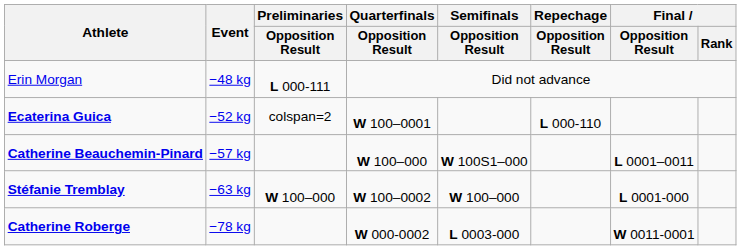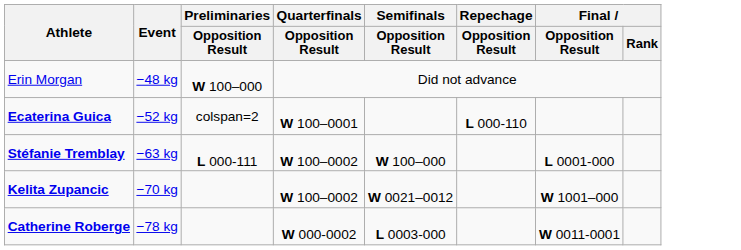(300, 87) L 000-111 -> (227, 87) W 100–000
- row: (105, 153)
(300, 198) W 100–000 -> (227, 161) L 000-111
+ row: (58, 190)
